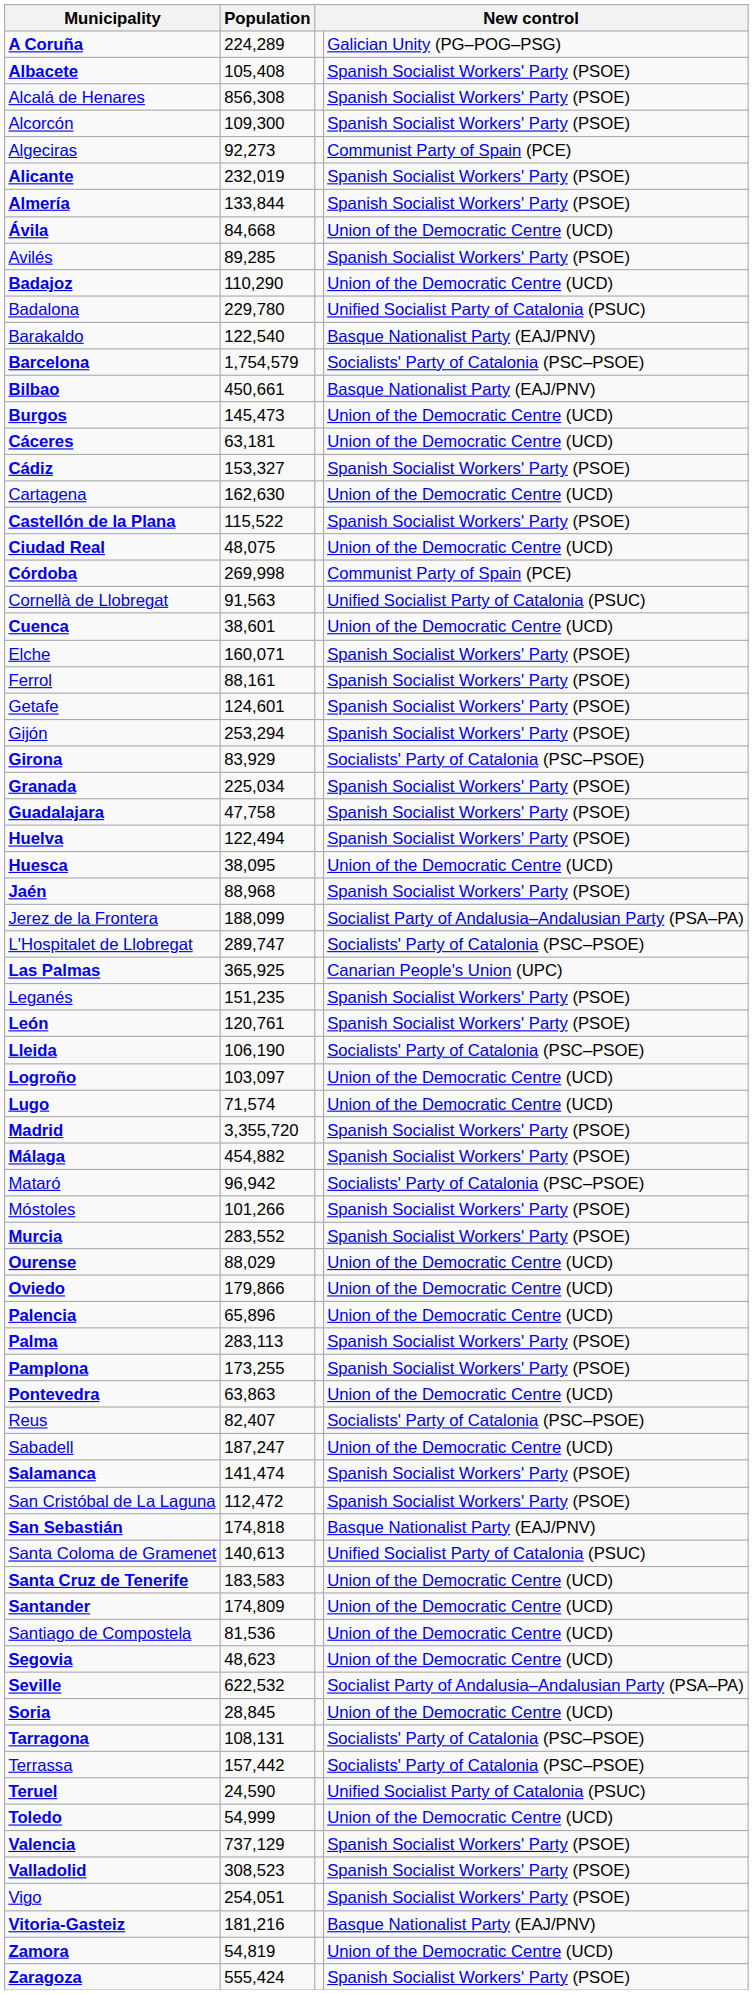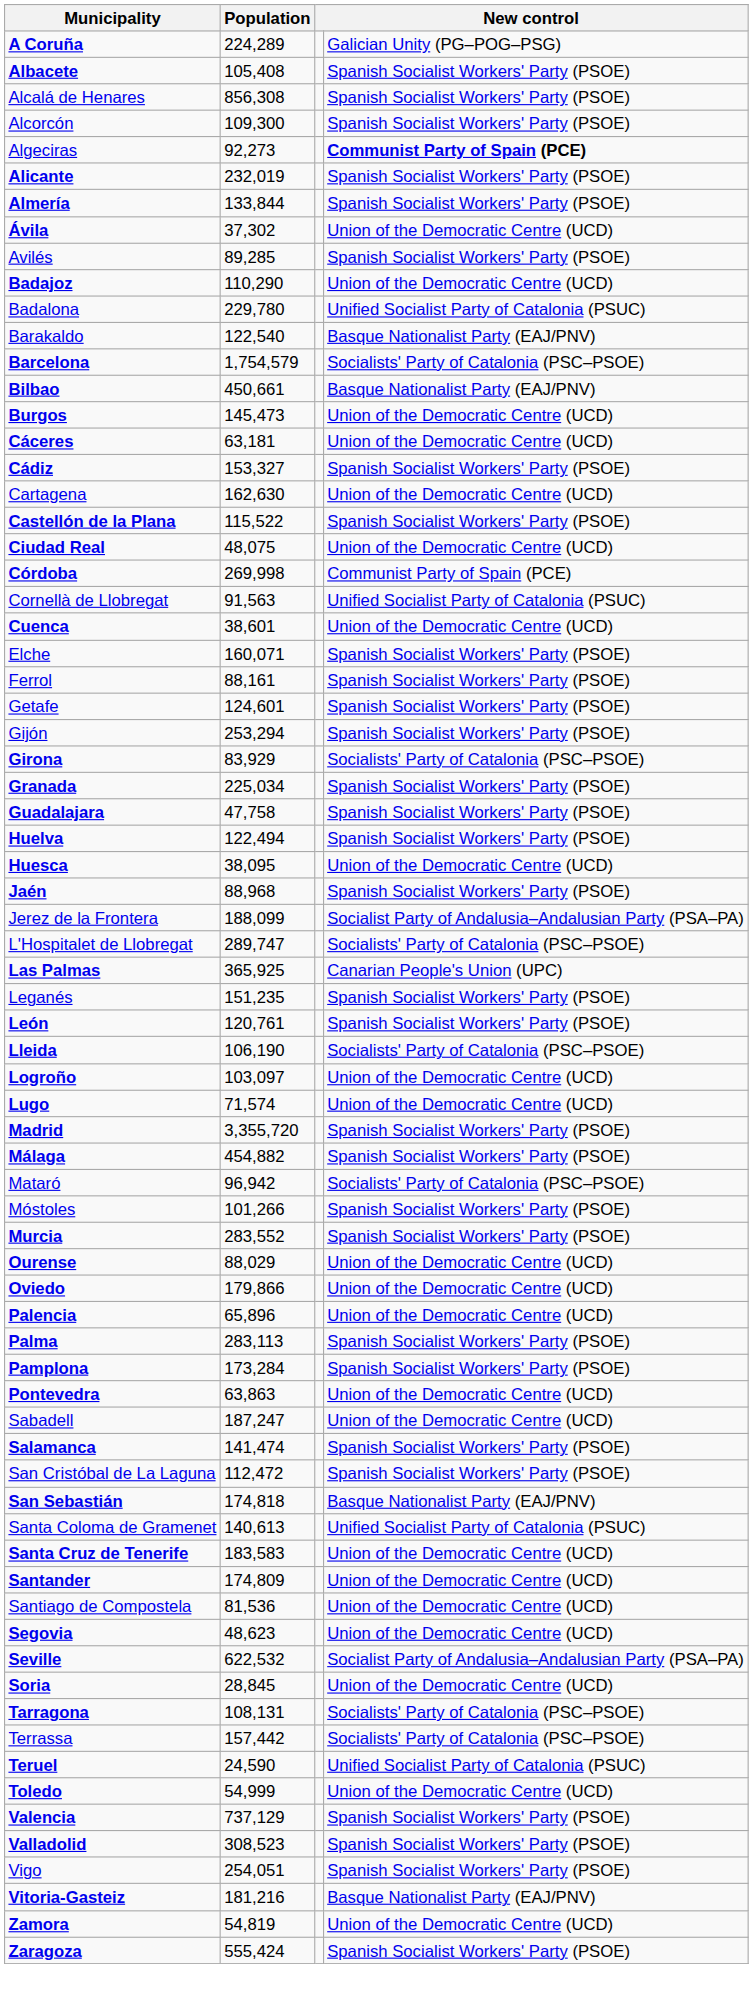(449, 150) normal -> (457, 150) bold
(250, 230) 84,668 -> (250, 230) 37,302
(254, 1368) 173,255 -> (254, 1368) 173,284
- row: (28, 1421)
